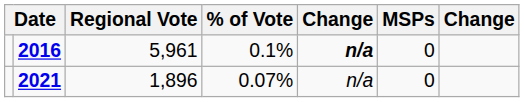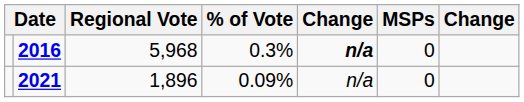(173, 50) 5,961 -> (173, 50) 5,968
(271, 50) 0.1% -> (271, 50) 0.3%
(266, 81) 0.07% -> (266, 81) 0.09%
